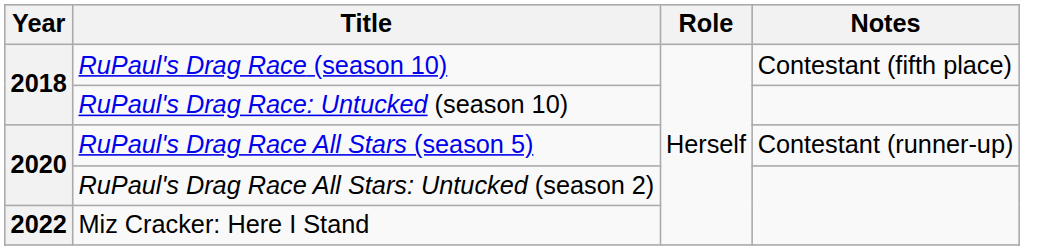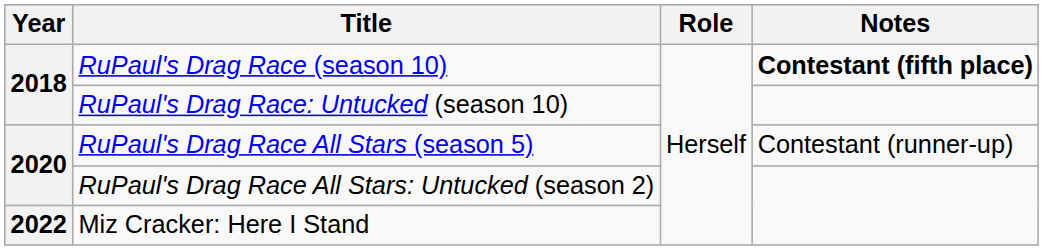(885, 64) normal -> (895, 64) bold
